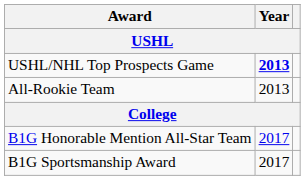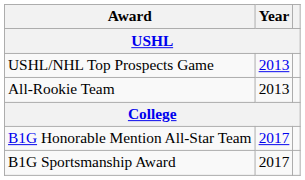(274, 65) bold -> (274, 65) normal
